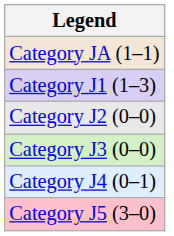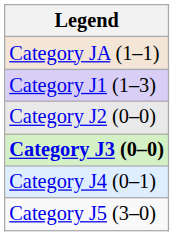(83, 149) normal -> (87, 149) bold
(83, 213) pink background -> (83, 213) no background
